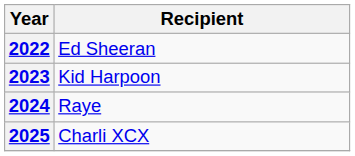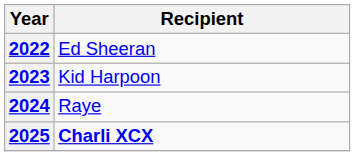(104, 135) normal -> (106, 135) bold
